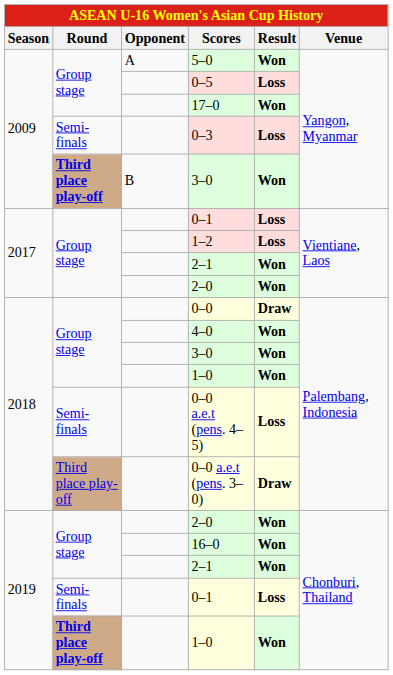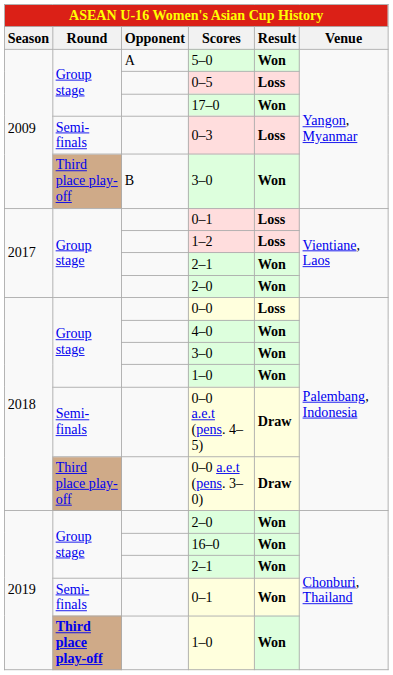(79, 181) bold -> (87, 181) normal
(275, 308) Draw -> (271, 308) Loss
(271, 421) Loss -> (275, 421) Draw
(271, 596) Loss -> (272, 596) Won
